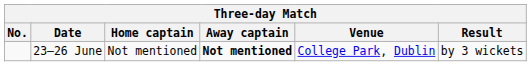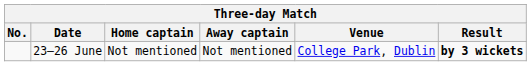(247, 51) bold -> (247, 51) normal
(482, 51) normal -> (482, 51) bold
